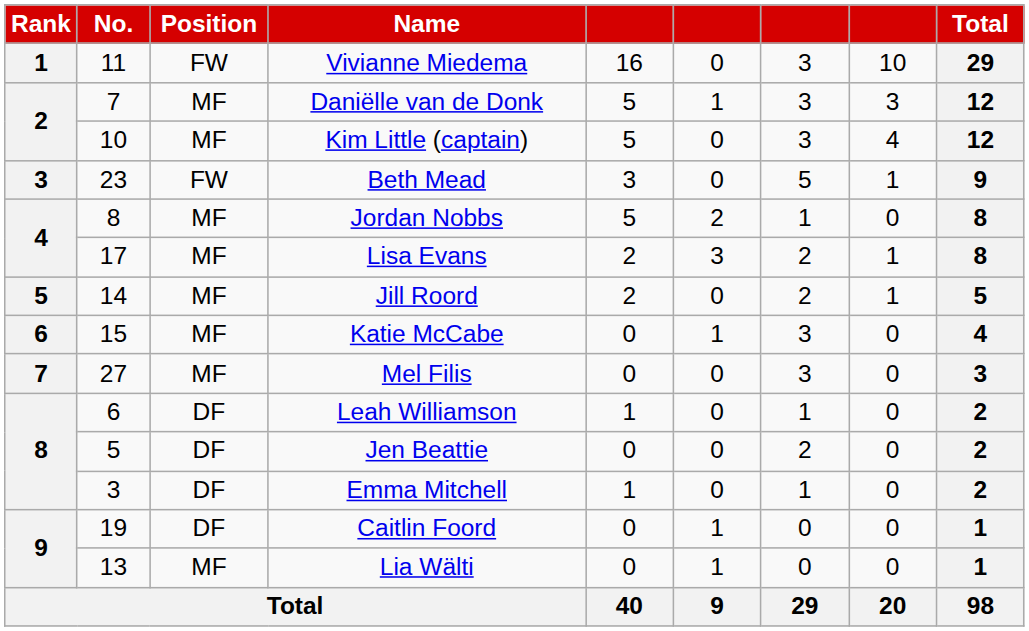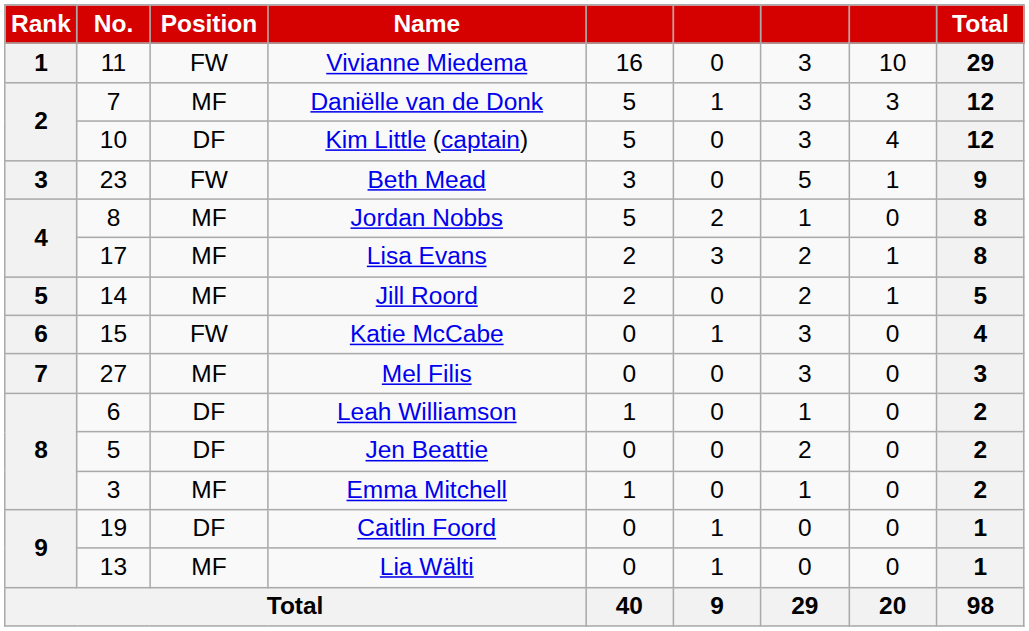(209, 140) MF -> (209, 140) DF
(209, 334) MF -> (209, 334) FW
(209, 489) DF -> (209, 489) MF
